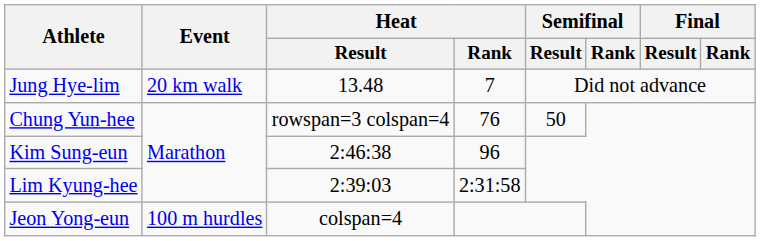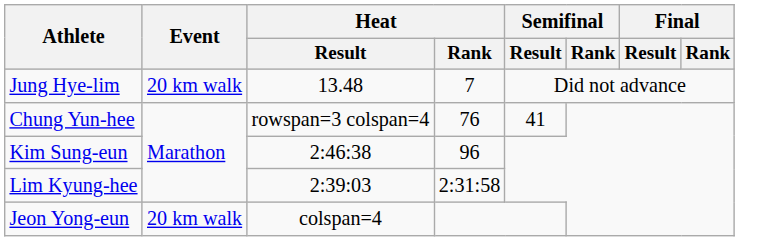(556, 119) 50 -> (536, 119) 41
(205, 219) 100 m hurdles -> (195, 219) 20 km walk
